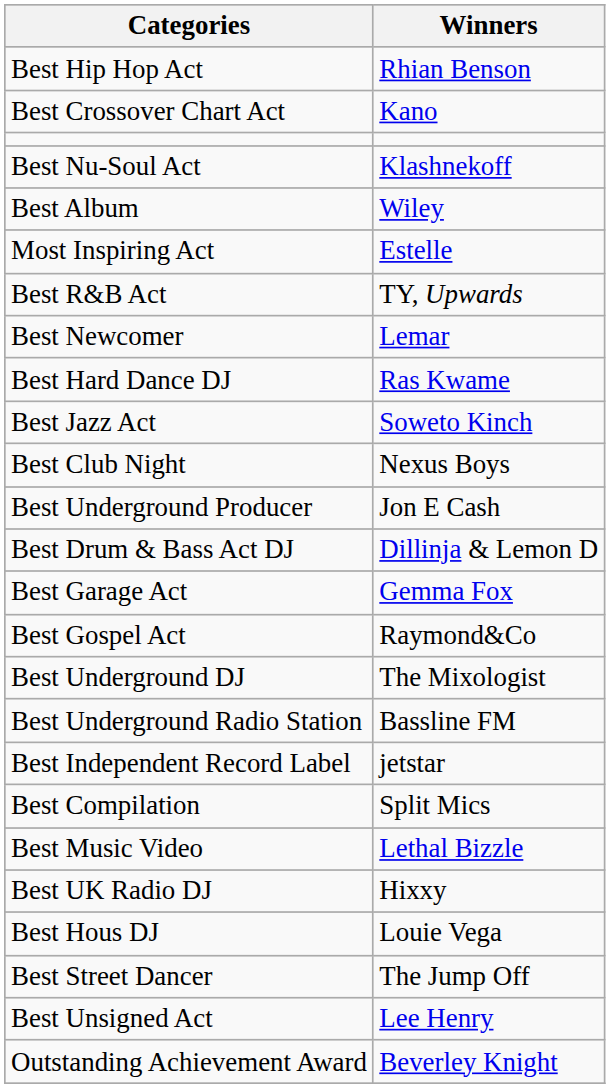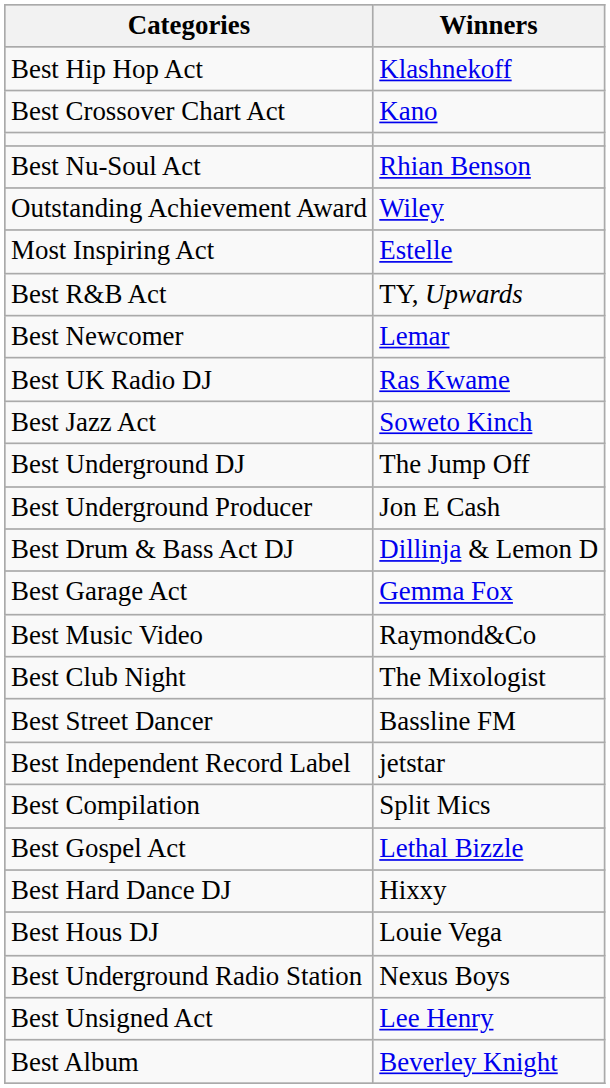(455, 68) Rhian Benson -> (445, 68) Klashnekoff
(445, 166) Klashnekoff -> (455, 166) Rhian Benson
(75, 208) Best Album -> (189, 208) Outstanding Achievement Award
(121, 379) Best Hard Dance DJ -> (111, 379) Best UK Radio DJ
(98, 464) Best Club Night -> (128, 464) Best Underground DJ
(445, 464) Nexus Boys -> (454, 464) The Jump Off
(98, 635) Best Gospel Act -> (107, 635) Best Music Video
(128, 677) Best Underground DJ -> (98, 677) Best Club Night
(187, 720) Best Underground Radio Station -> (112, 720) Best Street Dancer
(107, 848) Best Music Video -> (98, 848) Best Gospel Act
(111, 890) Best UK Radio DJ -> (121, 890) Best Hard Dance DJ
(112, 976) Best Street Dancer -> (187, 976) Best Underground Radio Station
(454, 976) The Jump Off -> (445, 976) Nexus Boys
(189, 1061) Outstanding Achievement Award -> (75, 1061) Best Album
